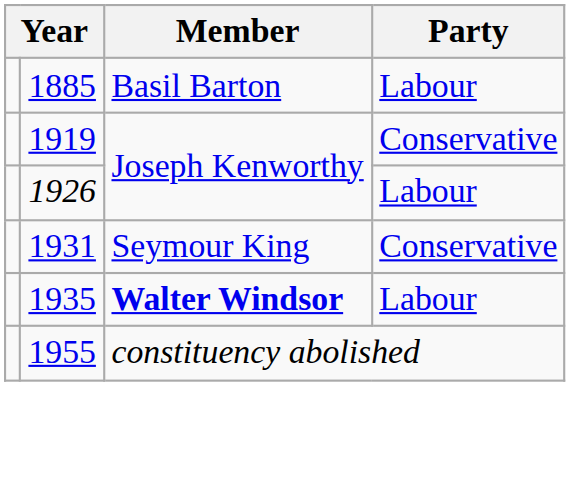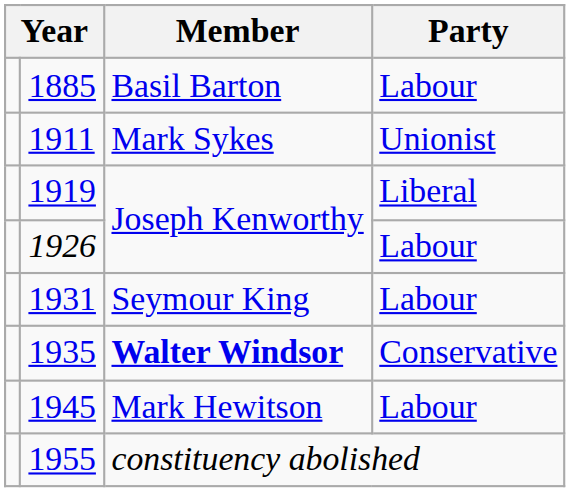+ row: (62, 138)
(468, 138) Conservative -> (428, 191) Liberal
(468, 245) Conservative -> (428, 298) Labour
(428, 298) Labour -> (468, 352) Conservative
+ row: (62, 406)
